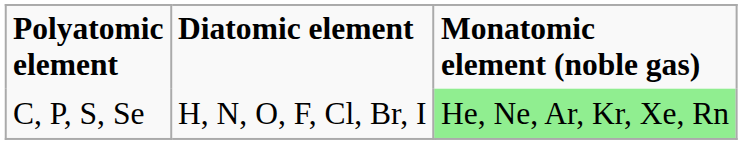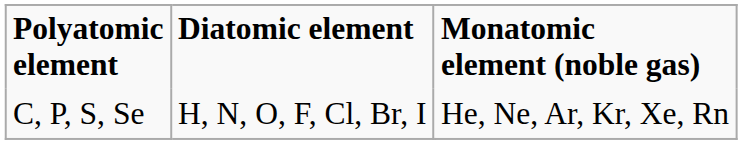(585, 112) lightgreen background -> (585, 112) no background
